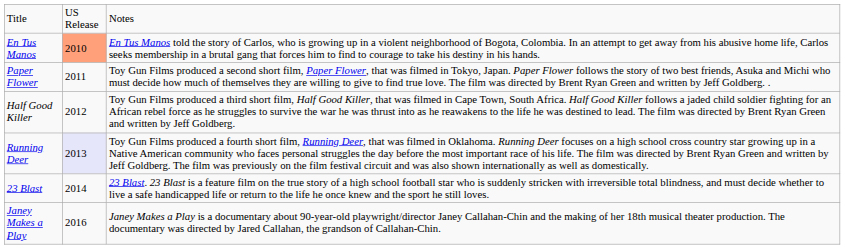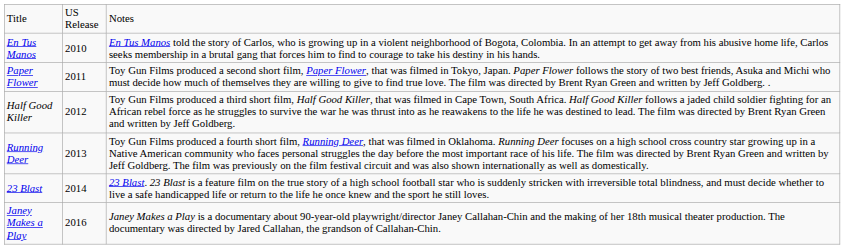(76, 48) lightsalmon background -> (76, 48) no background
(76, 153) lavender background -> (76, 153) no background
